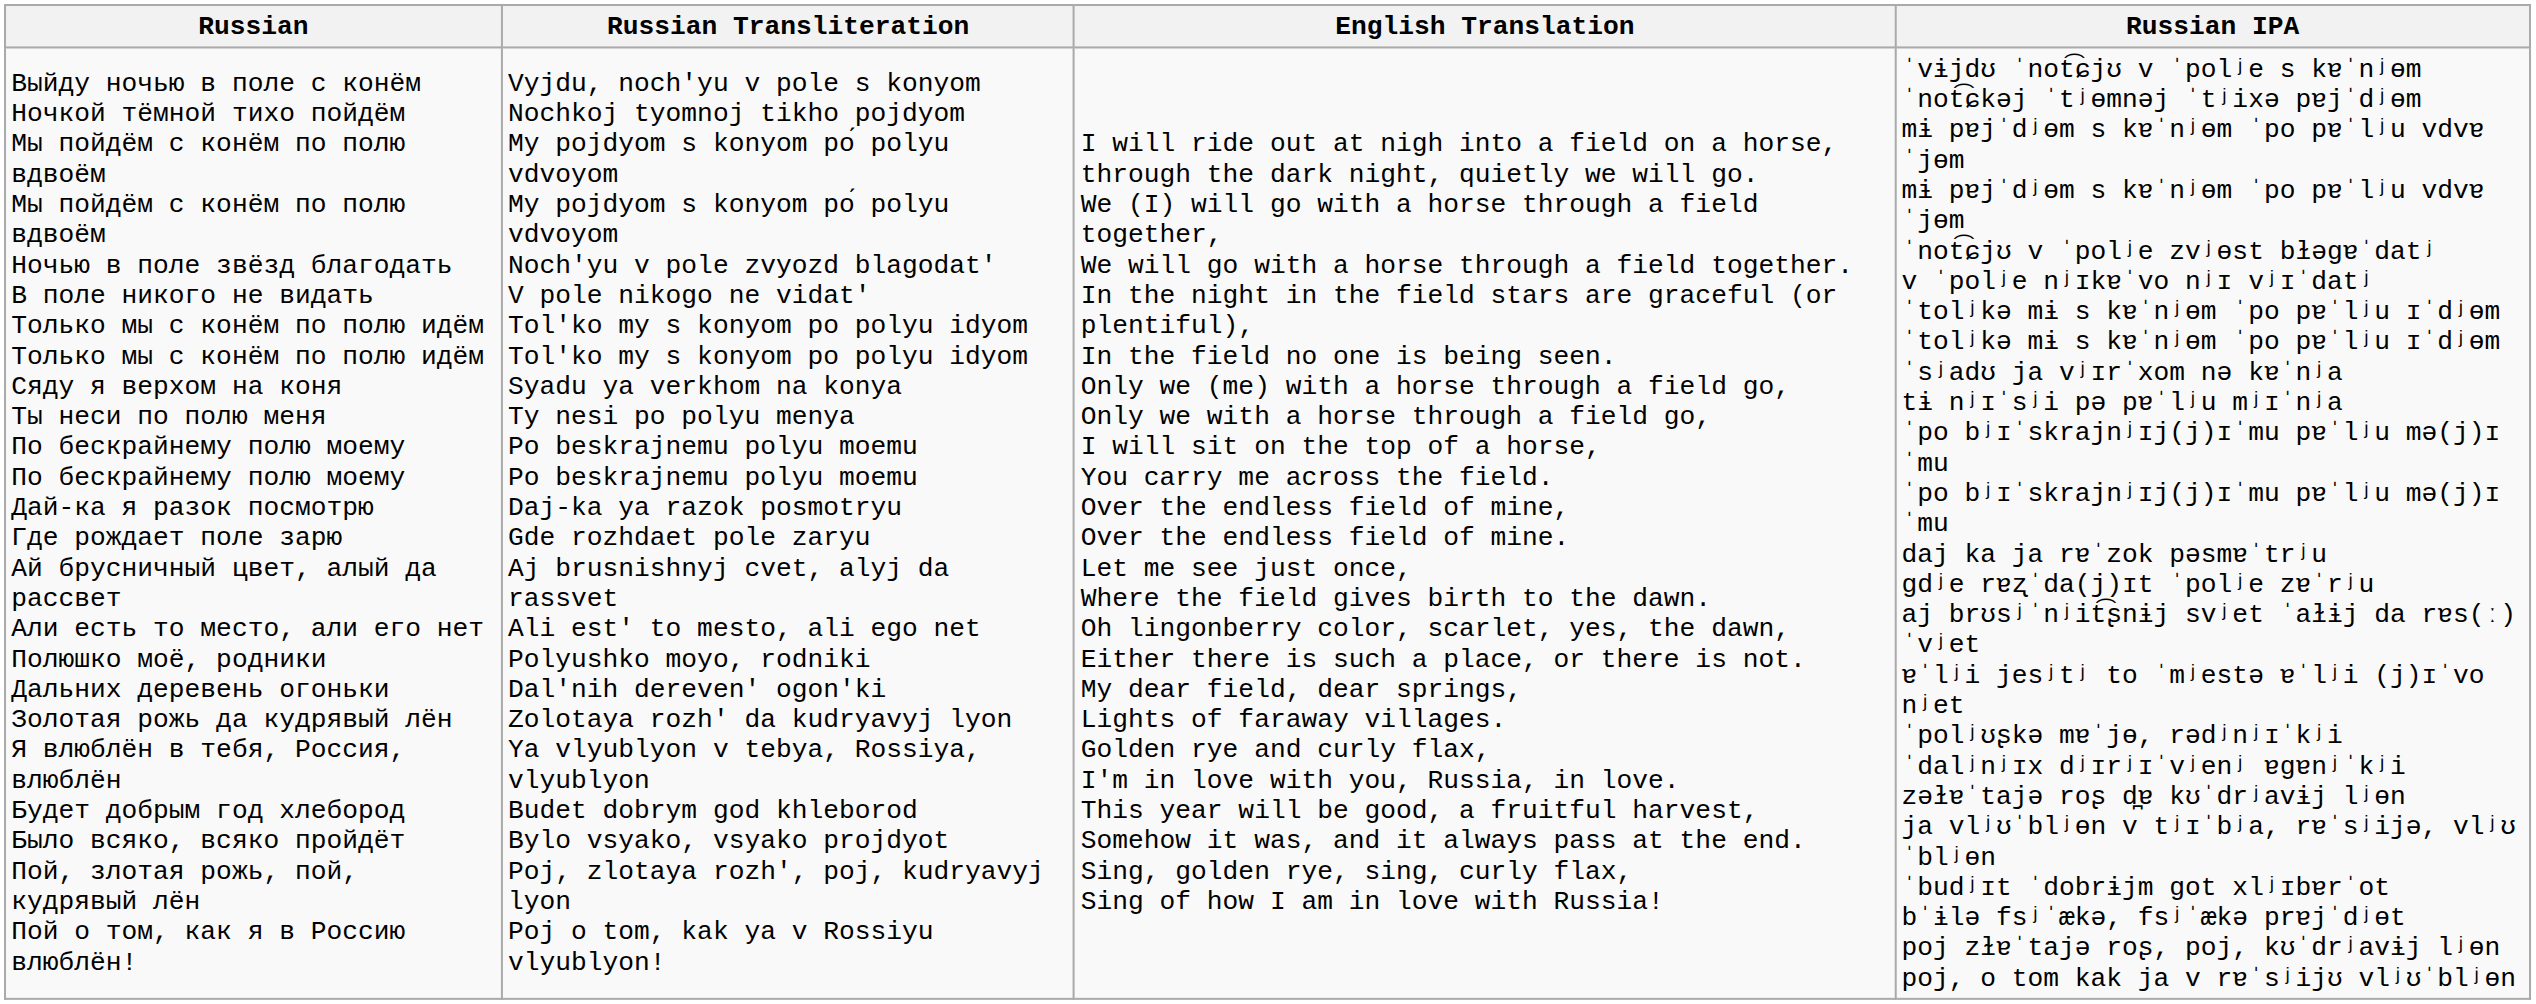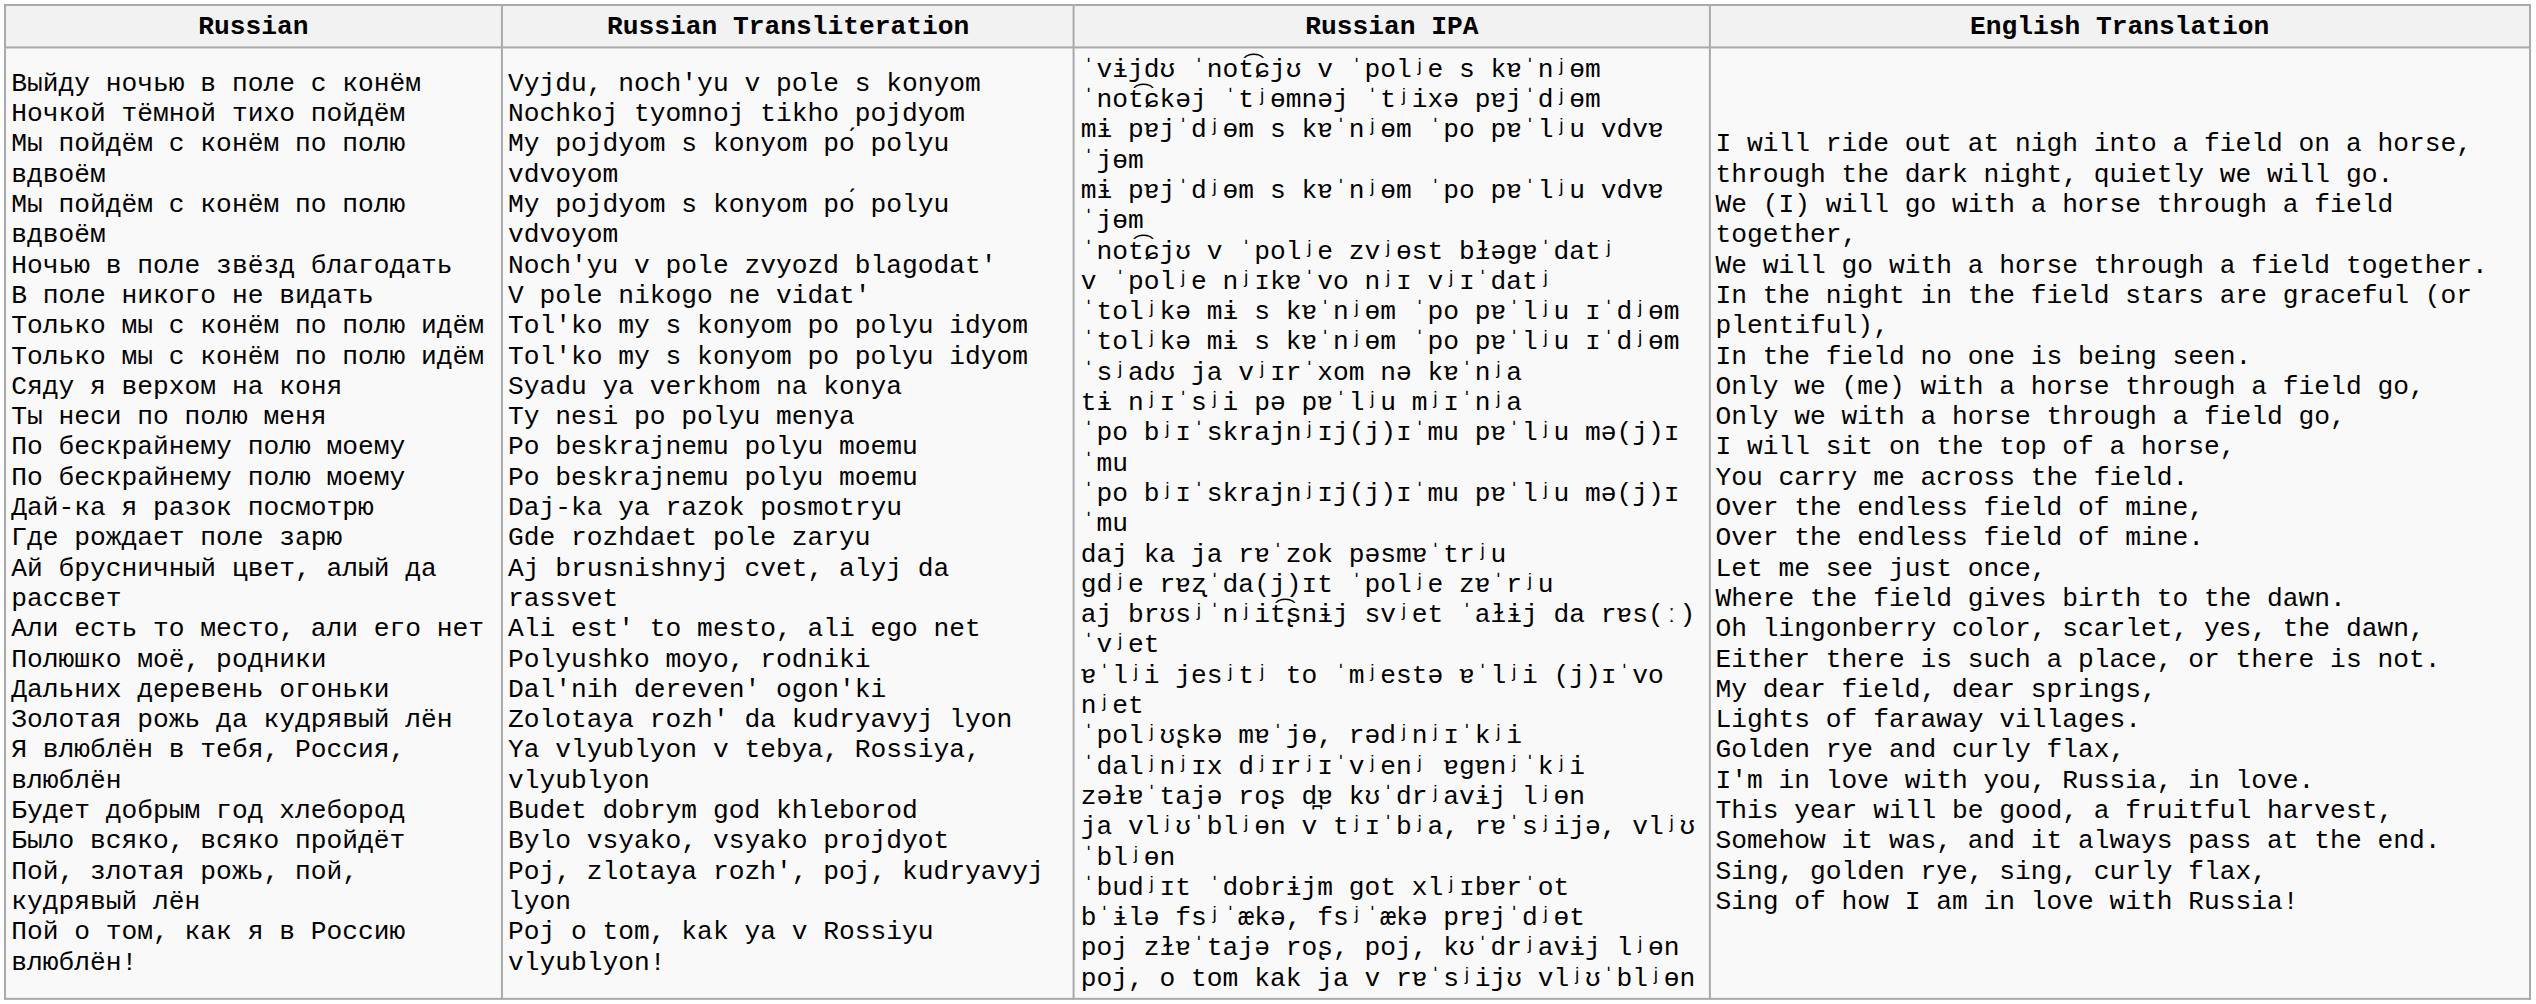columns swapped: (2213, 26) <-> (1485, 26)
